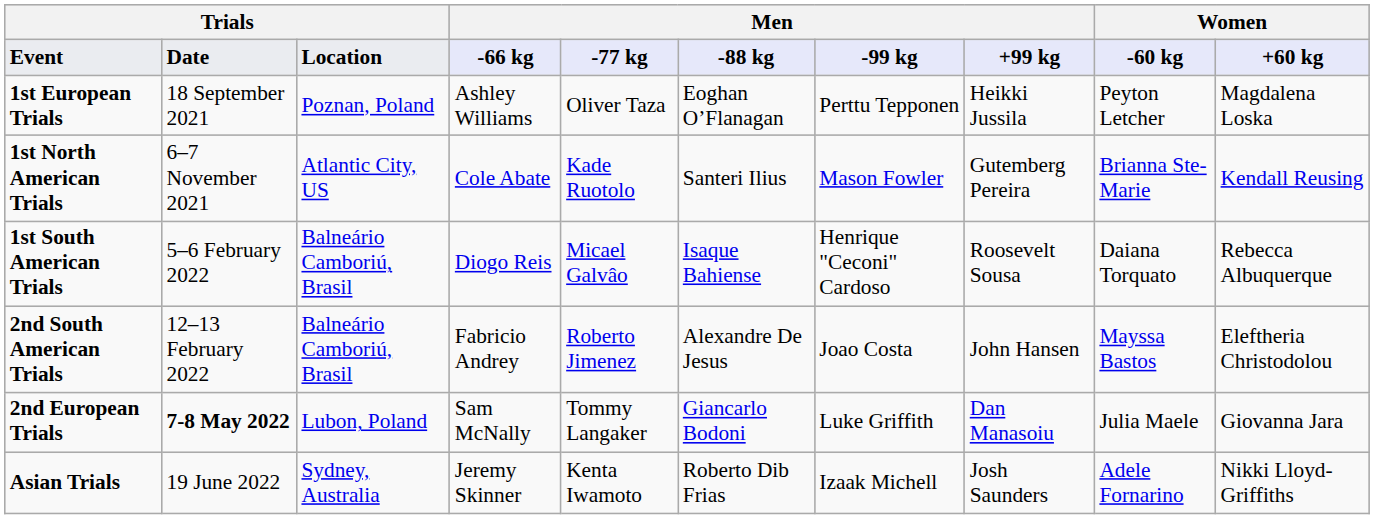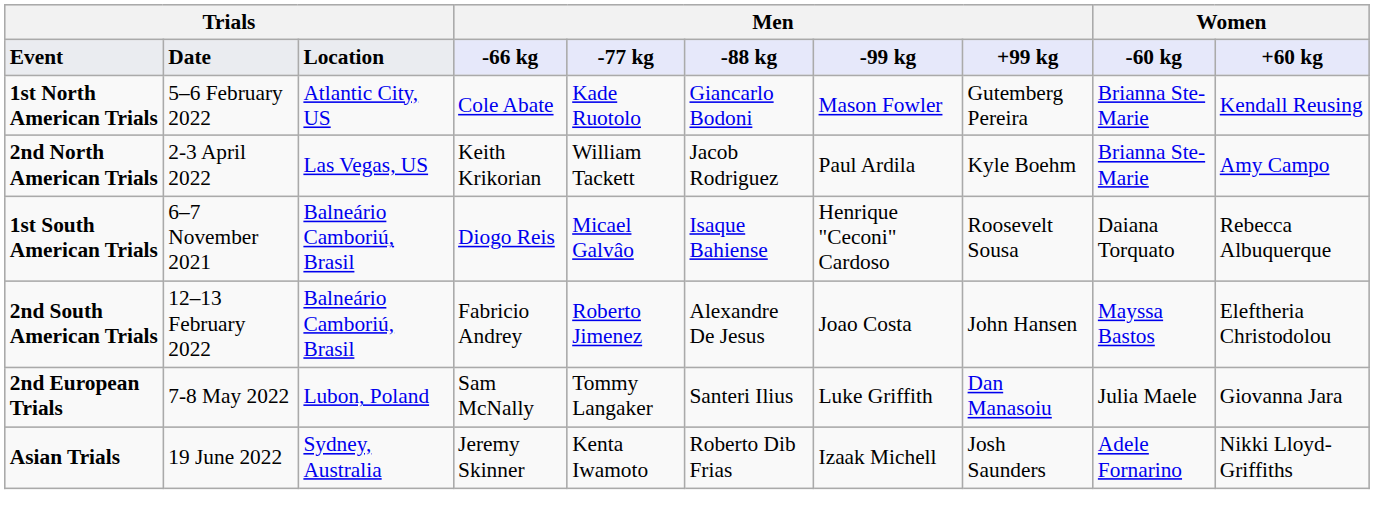- row: (70, 104)
(212, 177) 6–7 November 2021 -> (226, 104) 5–6 February 2022
(735, 177) Santeri Ilius -> (732, 104) Giancarlo Bodoni
+ row: (84, 165)
(224, 263) 5–6 February 2022 -> (213, 237) 6–7 November 2021
(228, 421) bold -> (229, 396) normal
(725, 421) Giancarlo Bodoni -> (741, 396) Santeri Ilius
